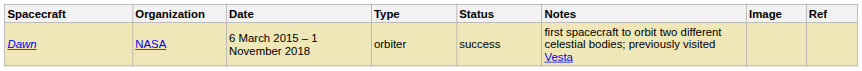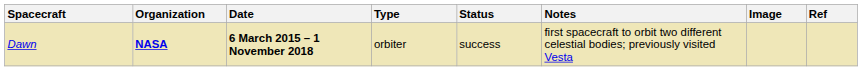(151, 44) normal -> (151, 44) bold
(273, 44) normal -> (274, 44) bold
